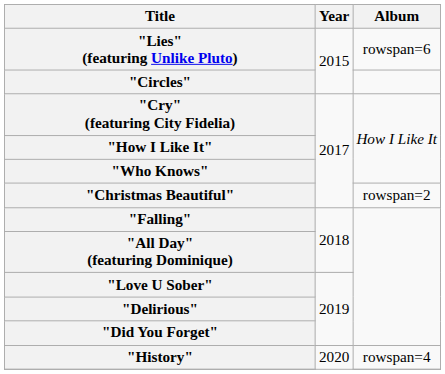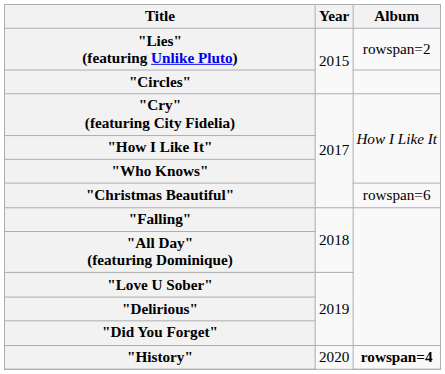(397, 49) rowspan=6 -> (397, 49) rowspan=2
(397, 195) rowspan=2 -> (397, 195) rowspan=6
(397, 357) normal -> (397, 357) bold
